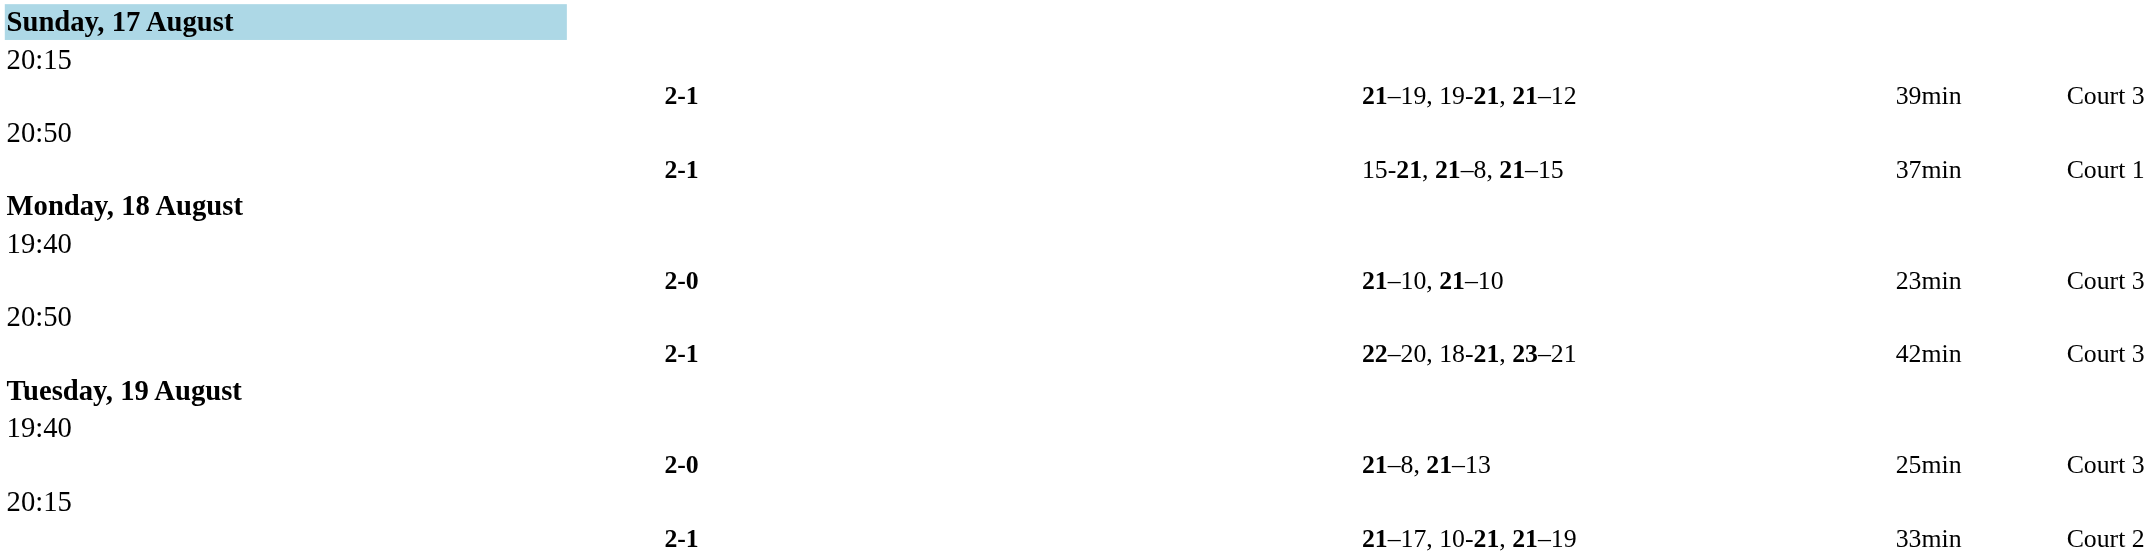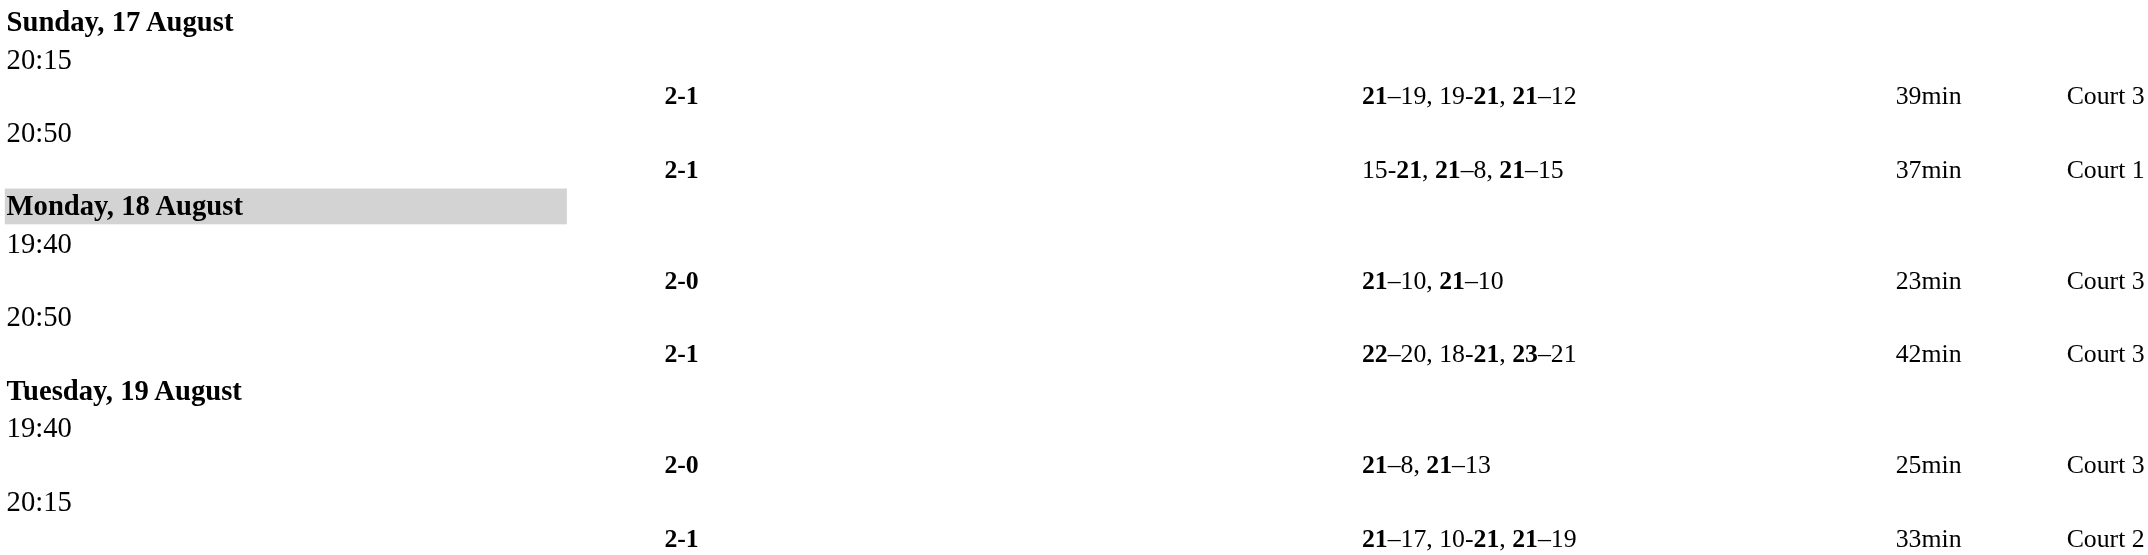(120, 21) lightblue background -> (120, 21) no background
(125, 206) no background -> (125, 206) lightgrey background
